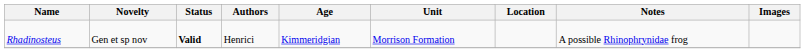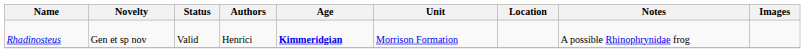(190, 39) bold -> (188, 39) normal
(311, 39) normal -> (311, 39) bold
